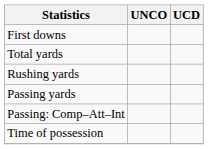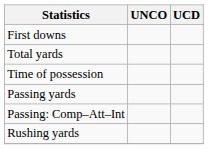rows swapped: (43, 74) <-> (55, 133)
